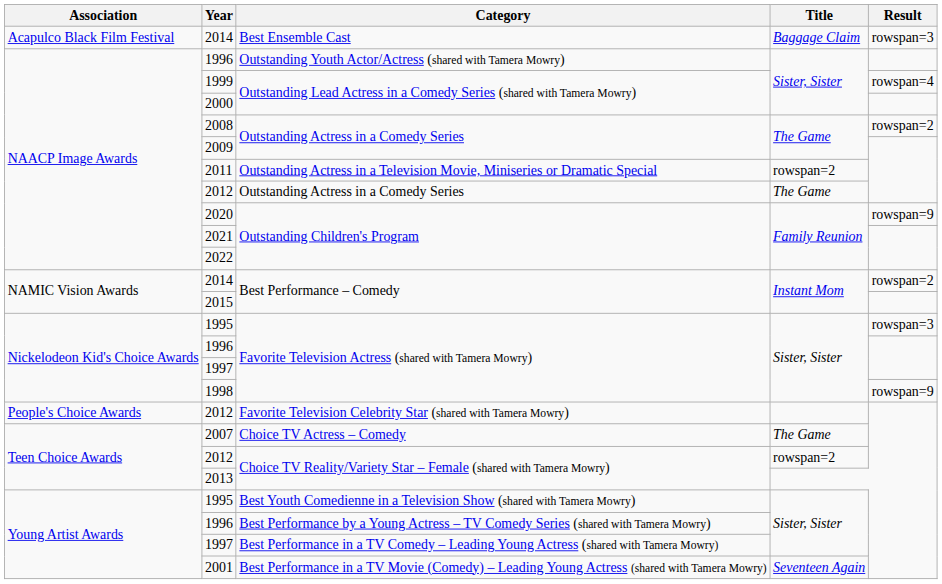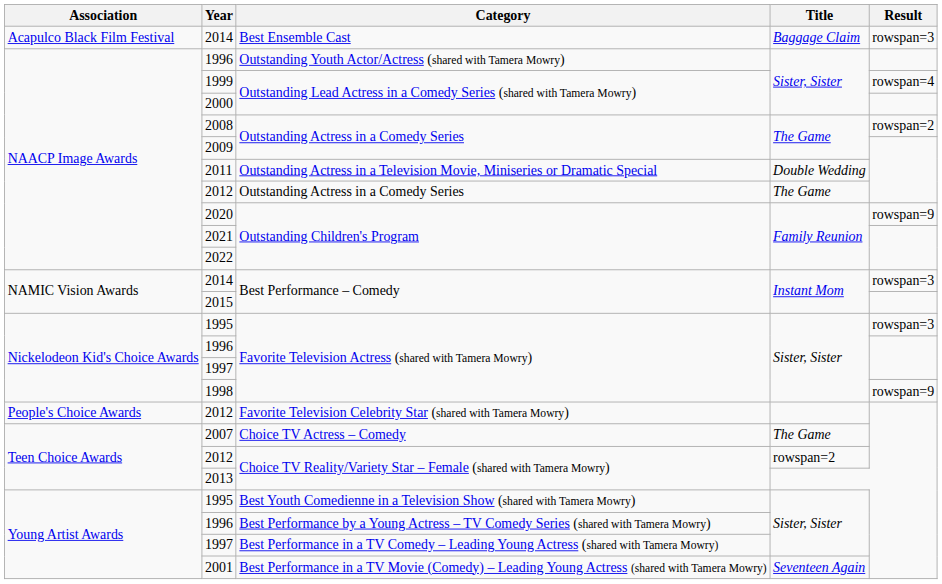(804, 170) rowspan=2 -> (819, 170) Double Wedding
(903, 280) rowspan=2 -> (903, 280) rowspan=3
